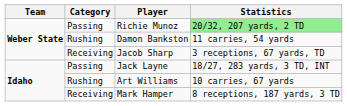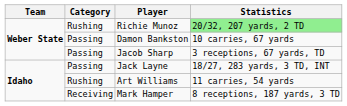(85, 25) Passing -> (85, 25) Rushing
(85, 39) Rushing -> (85, 39) Passing
(243, 39) 11 carries, 54 yards -> (243, 39) 10 carries, 67 yards
(90, 53) Receiving -> (85, 53) Passing
(243, 81) 10 carries, 67 yards -> (243, 81) 11 carries, 54 yards
